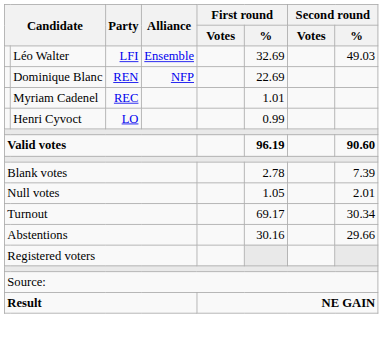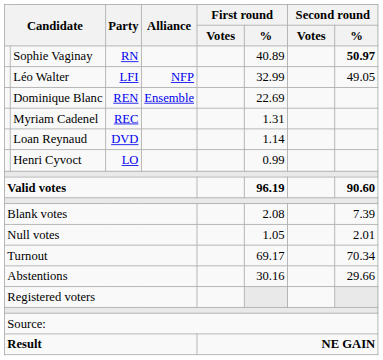+ row: (53, 56)
(169, 56) Ensemble -> (182, 77) NFP
(270, 56) 32.69 -> (270, 77) 32.99
(361, 56) 49.03 -> (361, 77) 49.05
(182, 77) NFP -> (169, 98) Ensemble
(274, 98) 1.01 -> (274, 119) 1.31
+ row: (50, 139)
(274, 172) 2.78 -> (274, 214) 2.08
(361, 214) 30.34 -> (361, 255) 70.34
